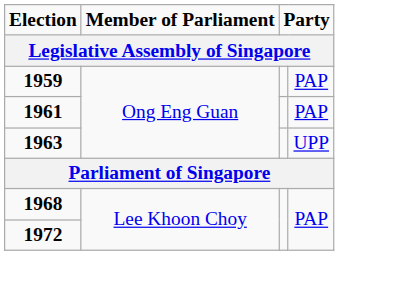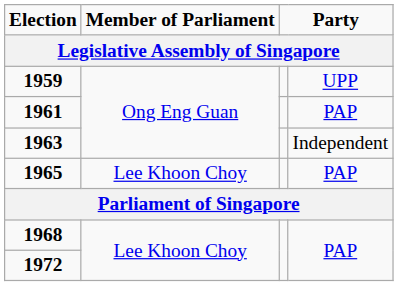(311, 81) PAP -> (340, 81) UPP
(311, 142) UPP -> (340, 142) Independent
+ row: (43, 173)
